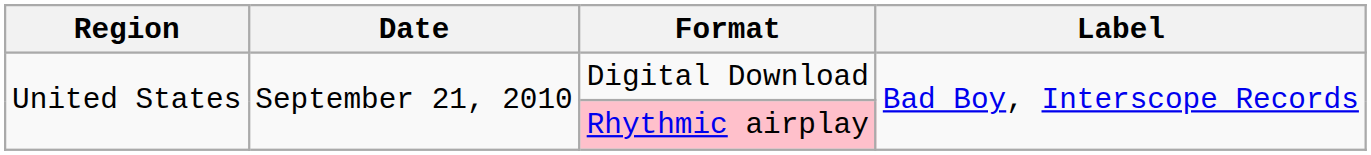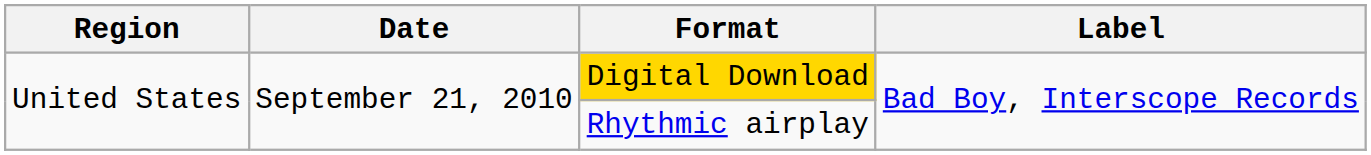(728, 77) no background -> (728, 77) gold background
(728, 125) pink background -> (728, 125) no background
